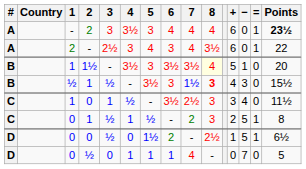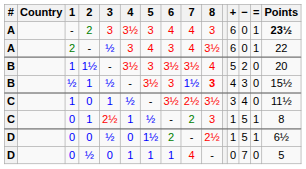(212, 30) 4 -> (212, 30) 3
(110, 48) 2½ -> (110, 48) ½
(212, 66) lightyellow background -> (212, 66) no background
(245, 66) 1 -> (245, 66) 2
(212, 102) 3 -> (212, 102) 3½
(110, 119) ½ -> (110, 119) 2½
(233, 119) 2 -> (233, 119) 1
